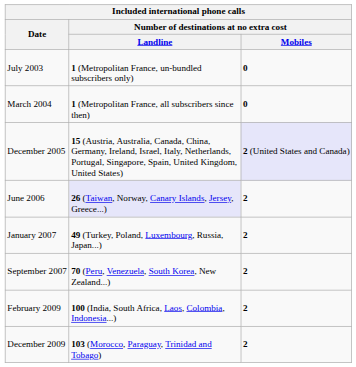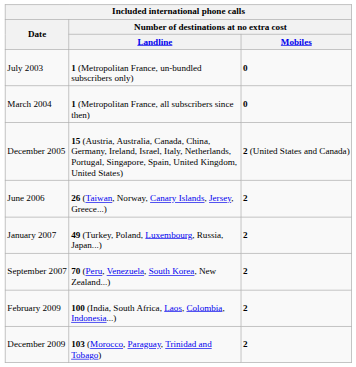(296, 151) lavender background -> (296, 151) no background
(152, 204) lavender background -> (152, 204) no background
